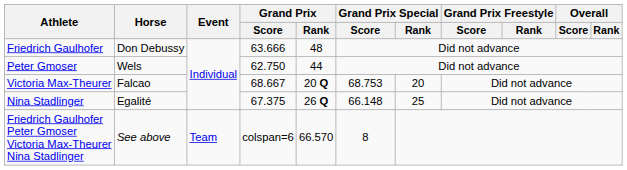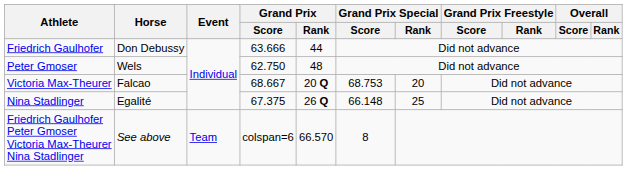(316, 48) 48 -> (316, 48) 44
(316, 66) 44 -> (316, 66) 48
